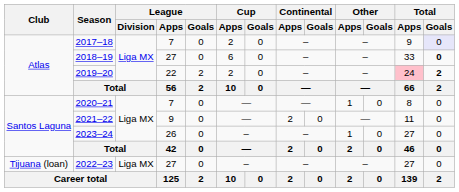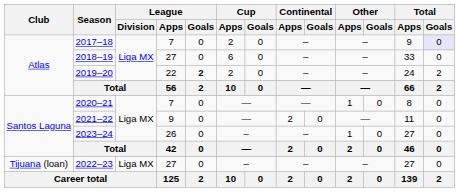(439, 57) bold -> (439, 57) normal
(201, 73) normal -> (201, 73) bold
(409, 73) pink background -> (409, 73) no background
(439, 73) bold -> (439, 73) normal
